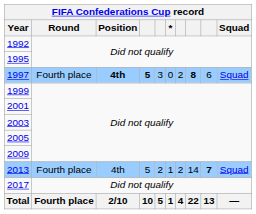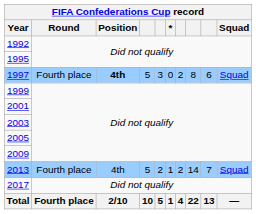(147, 75) bold -> (147, 75) normal
(193, 75) bold -> (193, 75) normal
(209, 169) bold -> (209, 169) normal
